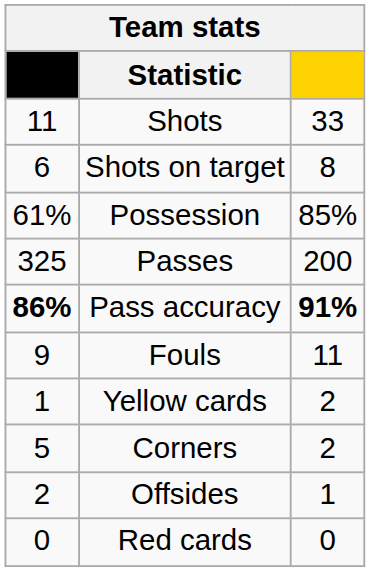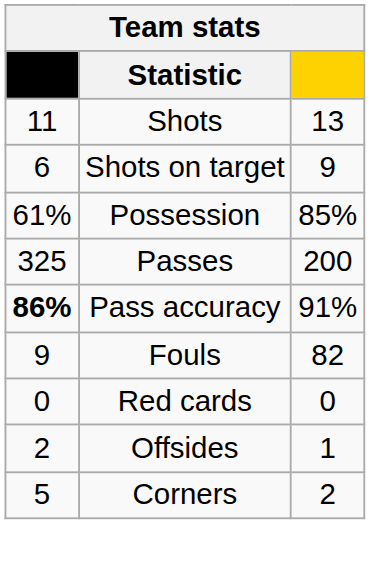(328, 121) 33 -> (328, 121) 13
(328, 167) 8 -> (328, 167) 9
(328, 307) bold -> (328, 307) normal
(328, 354) 11 -> (328, 354) 82
- row: (185, 401)
rows swapped: (185, 541) <-> (185, 448)
